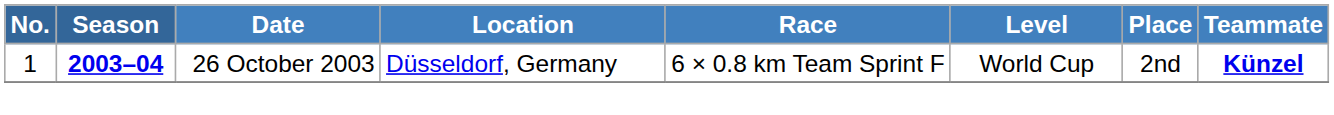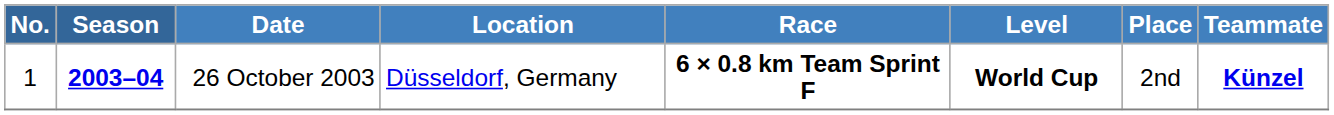(808, 63) normal -> (808, 77) bold
(1037, 63) normal -> (1037, 77) bold
